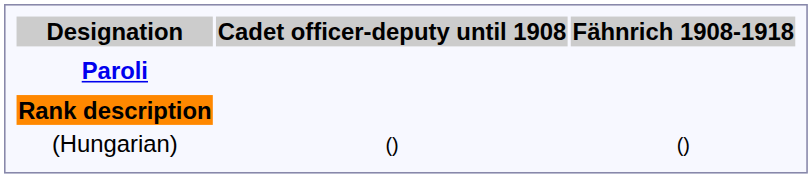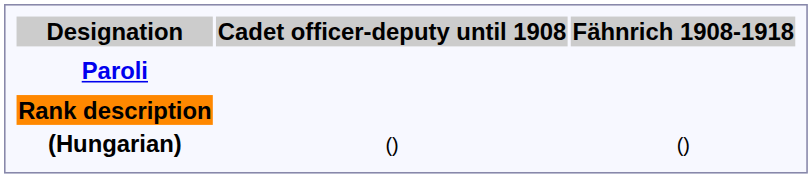(115, 143) normal -> (115, 143) bold
